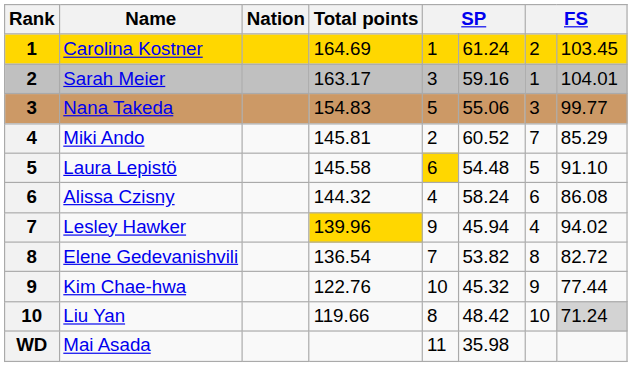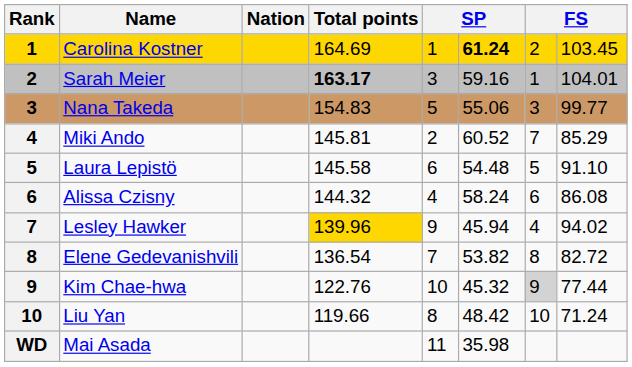(486, 49) normal -> (486, 49) bold
(342, 78) normal -> (342, 78) bold
(432, 167) gold background -> (432, 167) no background
(534, 286) no background -> (534, 286) lightgrey background
(584, 316) lightgrey background -> (584, 316) no background
